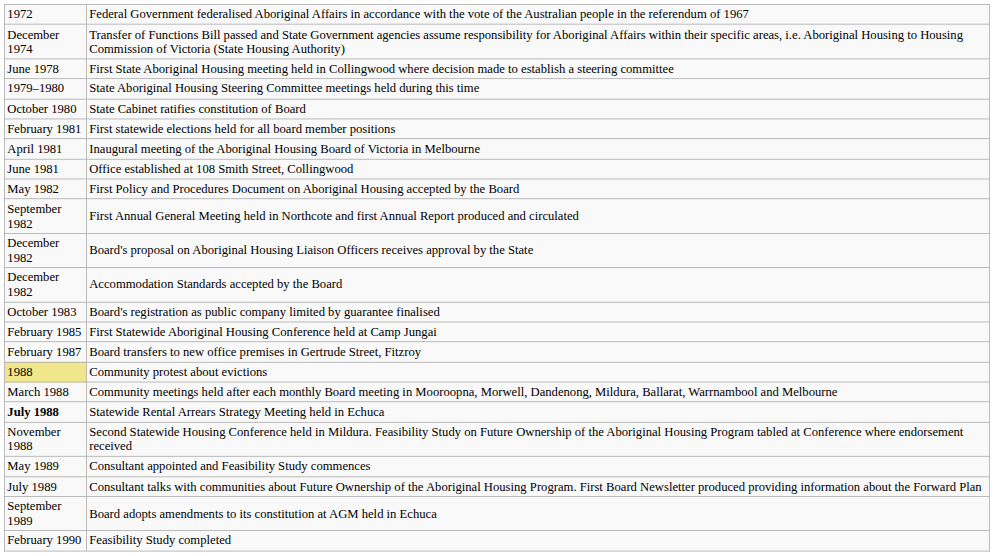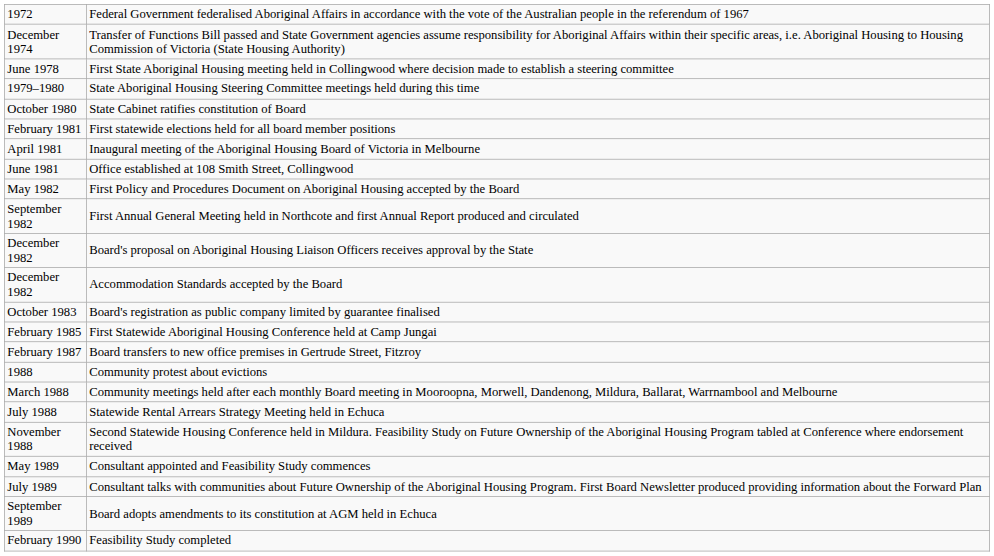(20, 372) khaki background -> (20, 372) no background
(33, 412) bold -> (32, 412) normal
